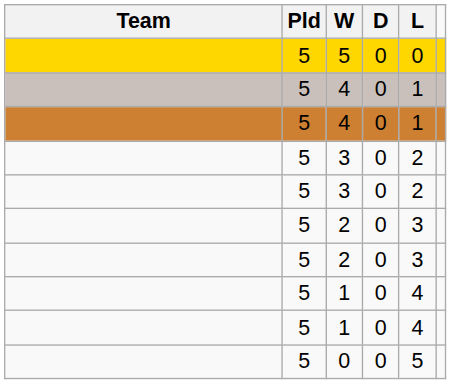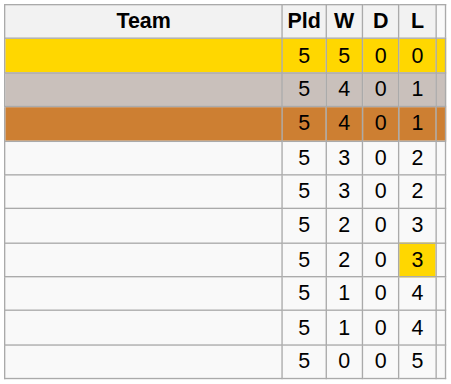(417, 259) no background -> (417, 259) gold background
